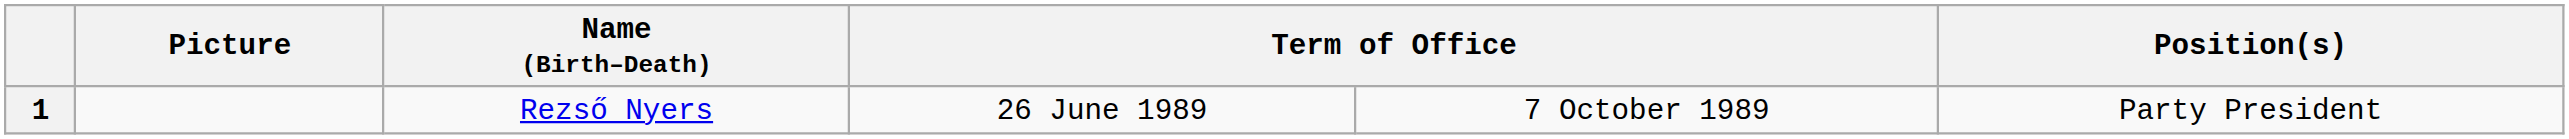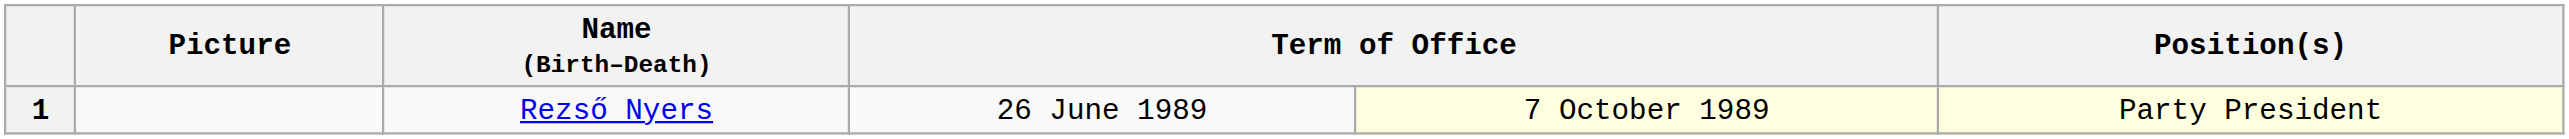(1647, 110) no background -> (1647, 110) lightyellow background
(2251, 110) no background -> (2251, 110) lightyellow background
